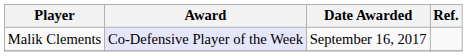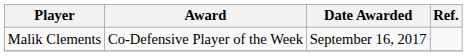(205, 39) lavender background -> (205, 39) no background
